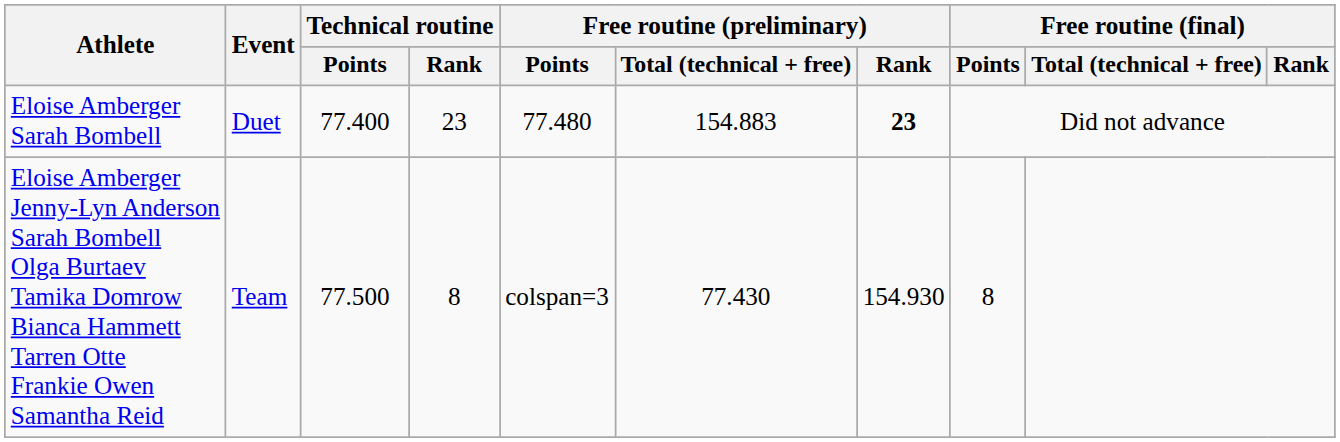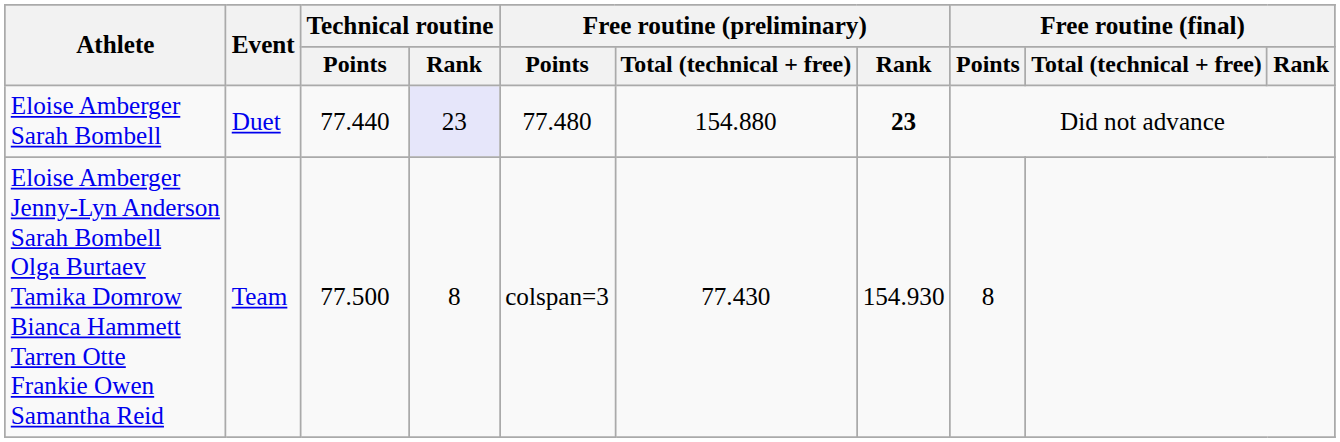(355, 121) 77.400 -> (355, 121) 77.440
(454, 121) no background -> (454, 121) lavender background
(736, 121) 154.883 -> (736, 121) 154.880
